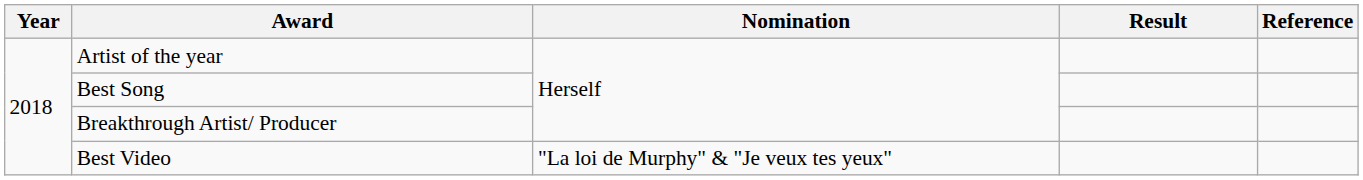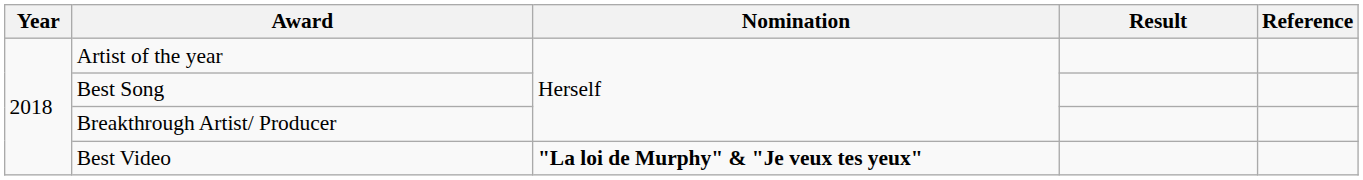(715, 157) normal -> (730, 157) bold
